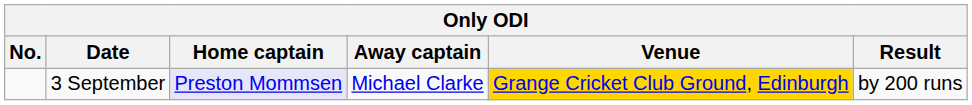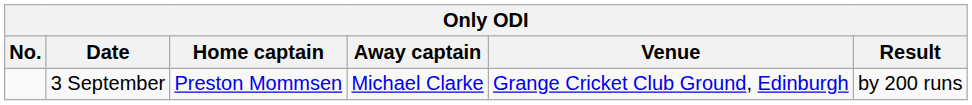(258, 83) lavender background -> (258, 83) no background
(671, 83) gold background -> (671, 83) no background
